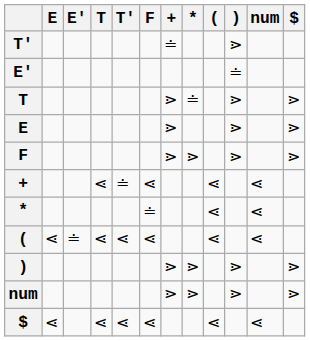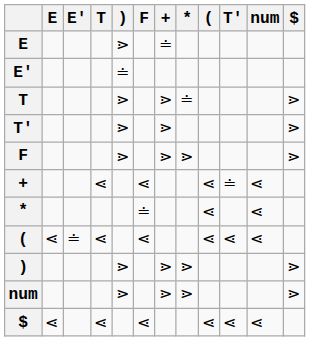columns swapped: (125, 18) <-> (236, 18)
(23, 45) T' -> (23, 45) E
(23, 128) E -> (23, 128) T'
